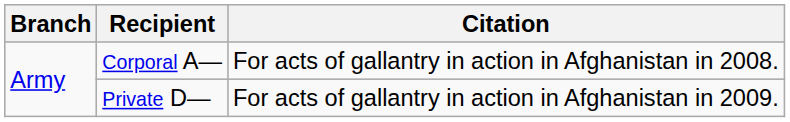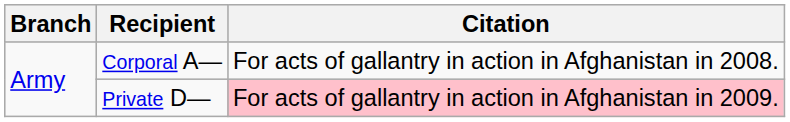(506, 98) no background -> (506, 98) pink background
